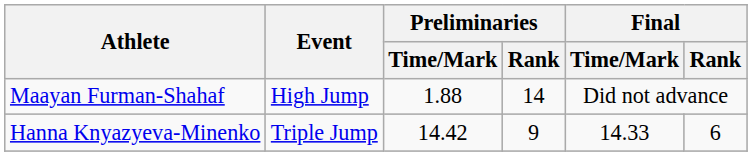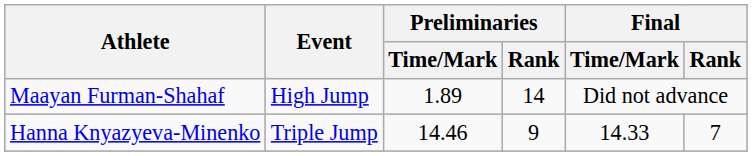(443, 96) 1.88 -> (443, 96) 1.89
(443, 132) 14.42 -> (443, 132) 14.46
(715, 132) 6 -> (715, 132) 7
